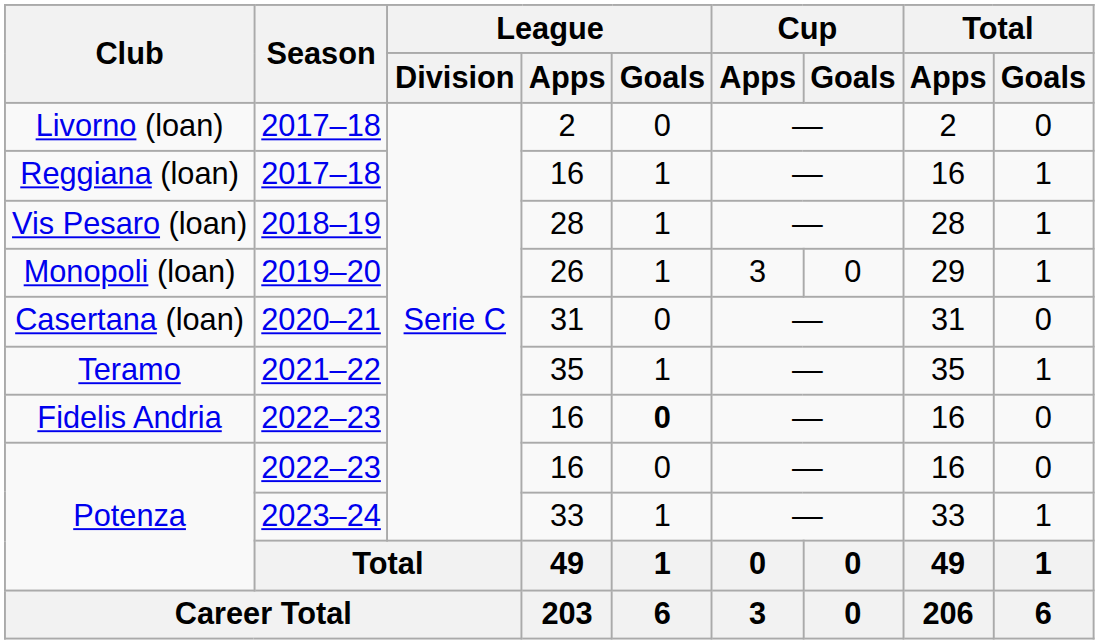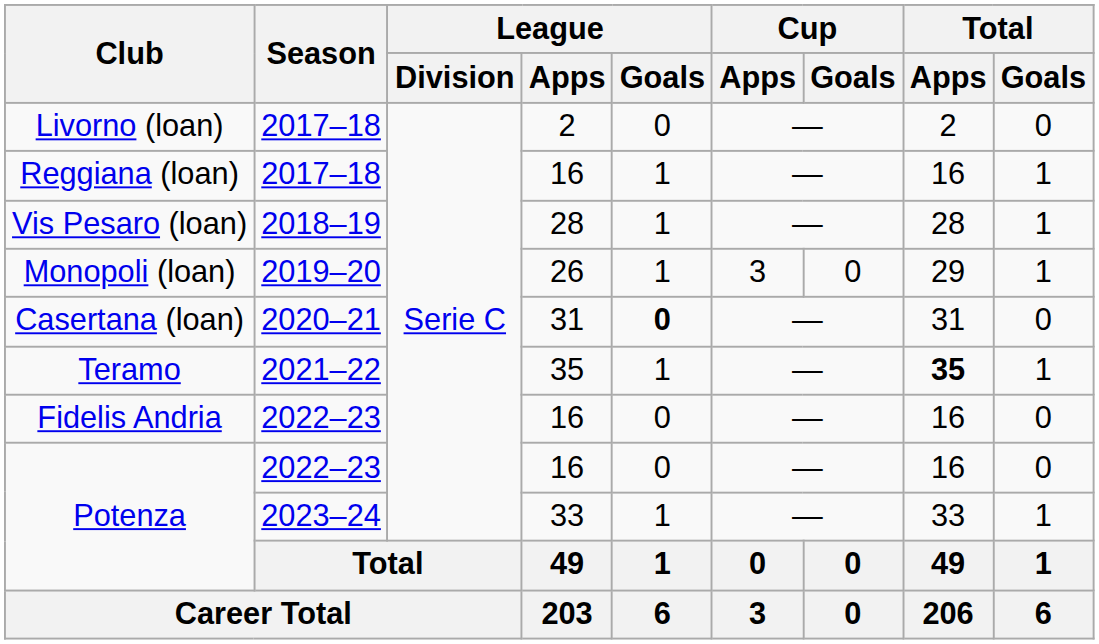(662, 321) normal -> (662, 321) bold
(948, 369) normal -> (948, 369) bold
(662, 418) bold -> (662, 418) normal
